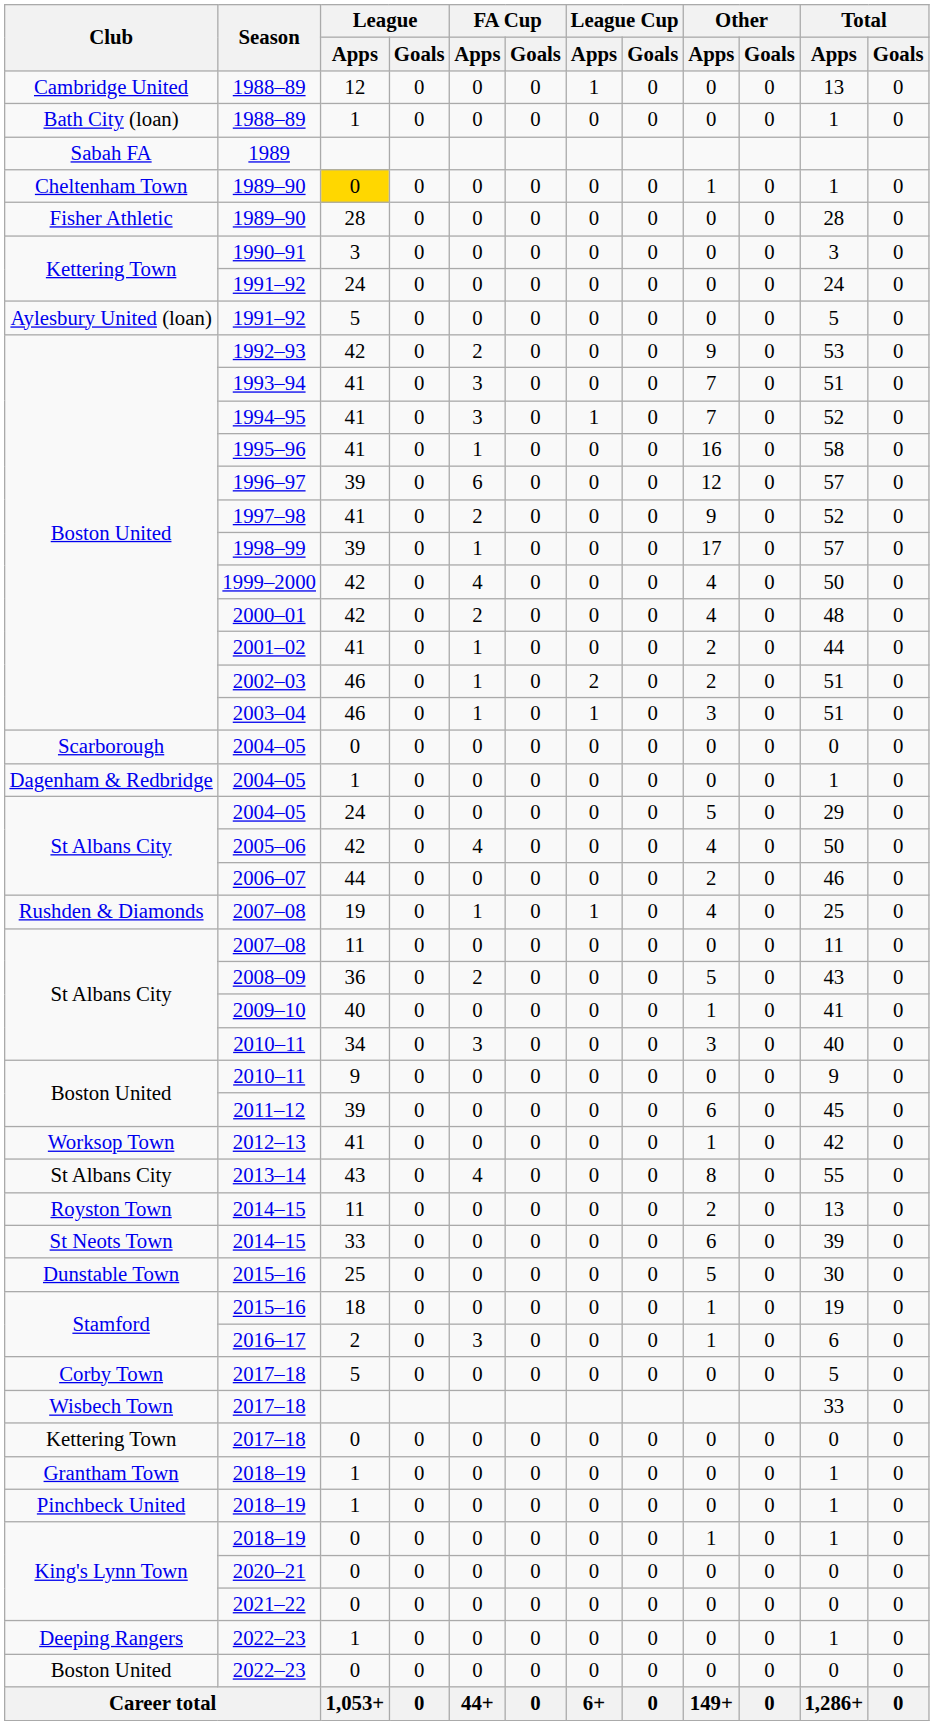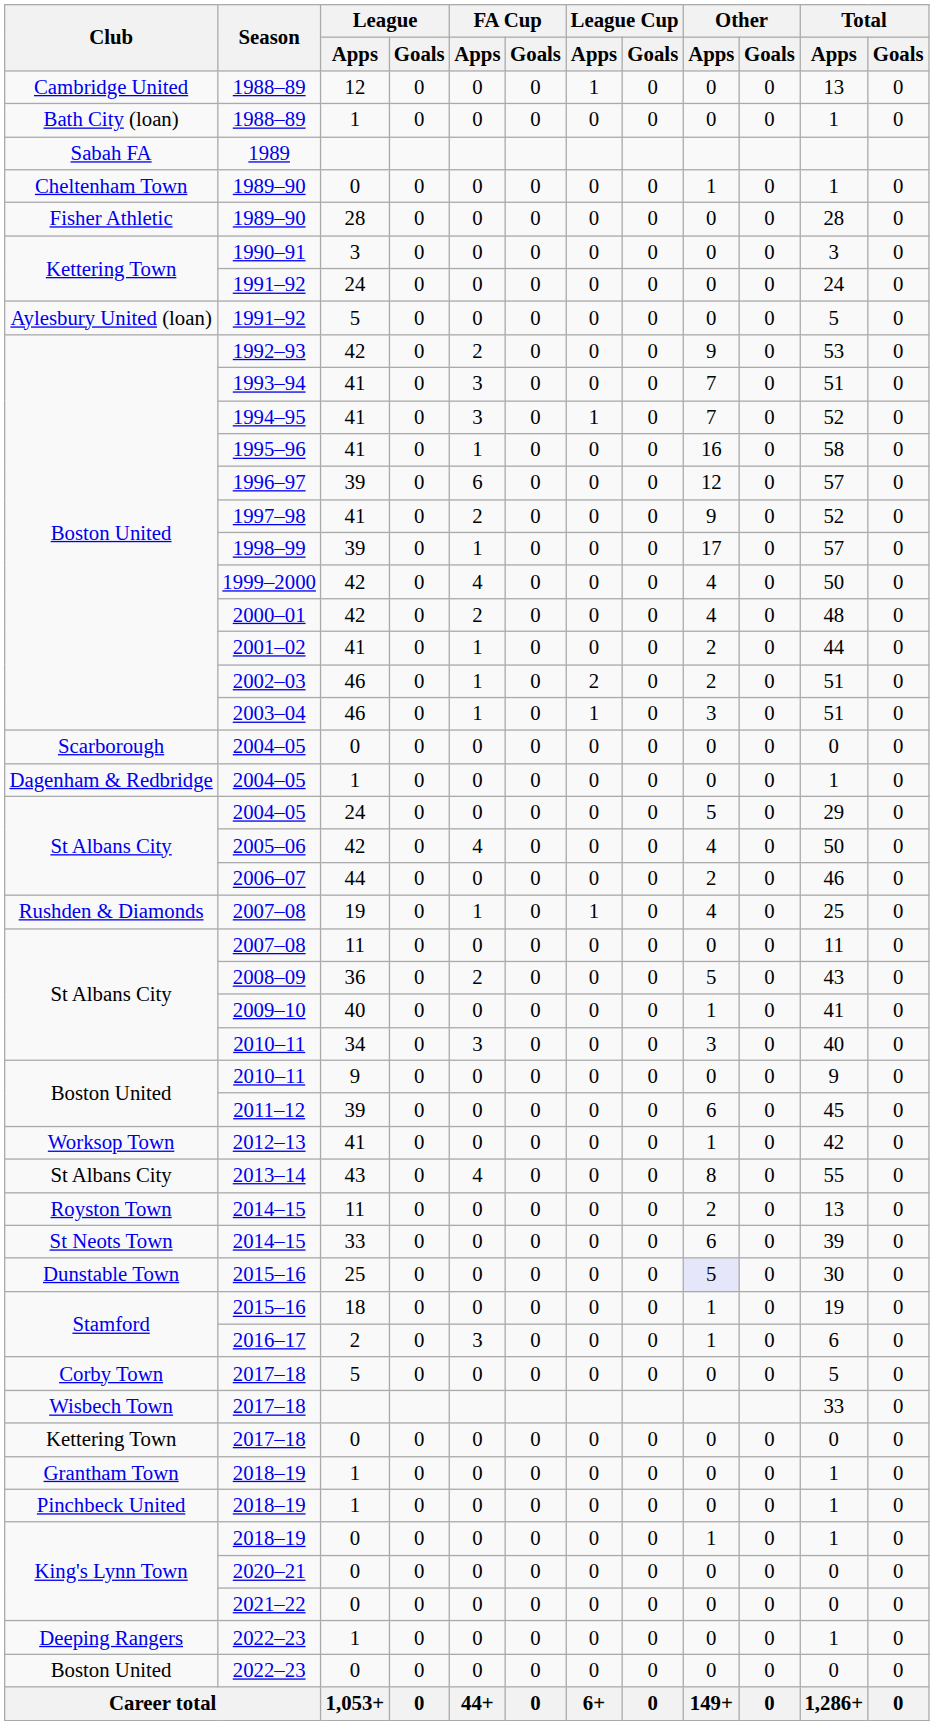(355, 185) gold background -> (355, 185) no background
(711, 1274) no background -> (711, 1274) lavender background
